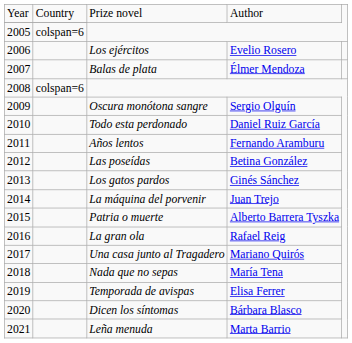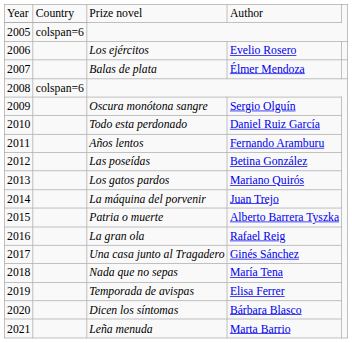(264, 180) Ginés Sánchez -> (267, 180) Mariano Quirós
(267, 254) Mariano Quirós -> (264, 254) Ginés Sánchez
